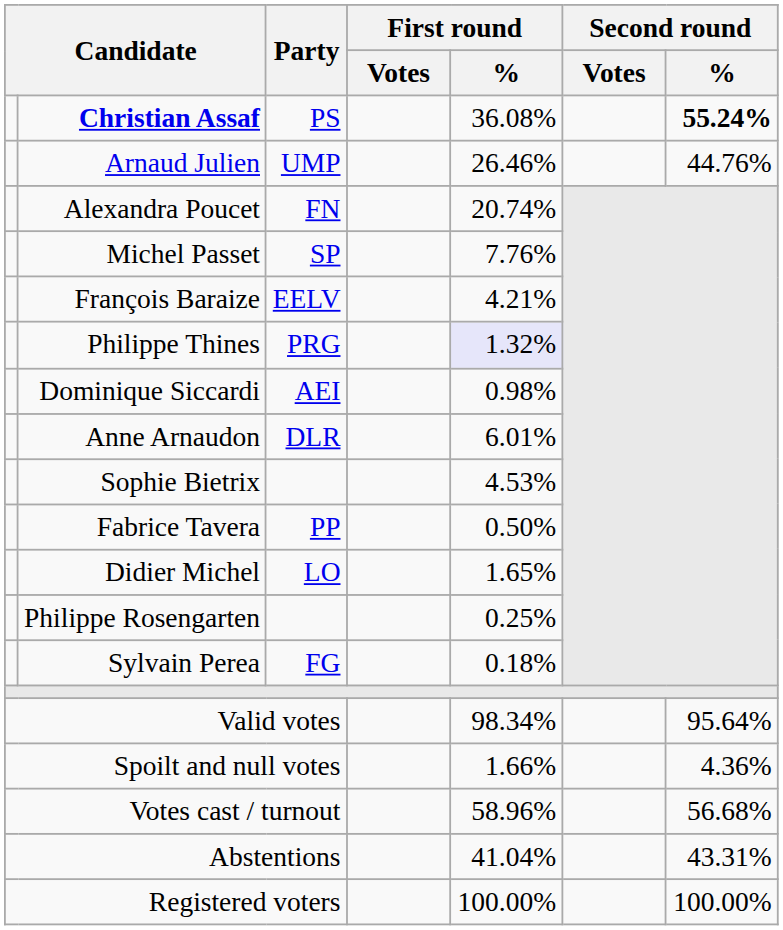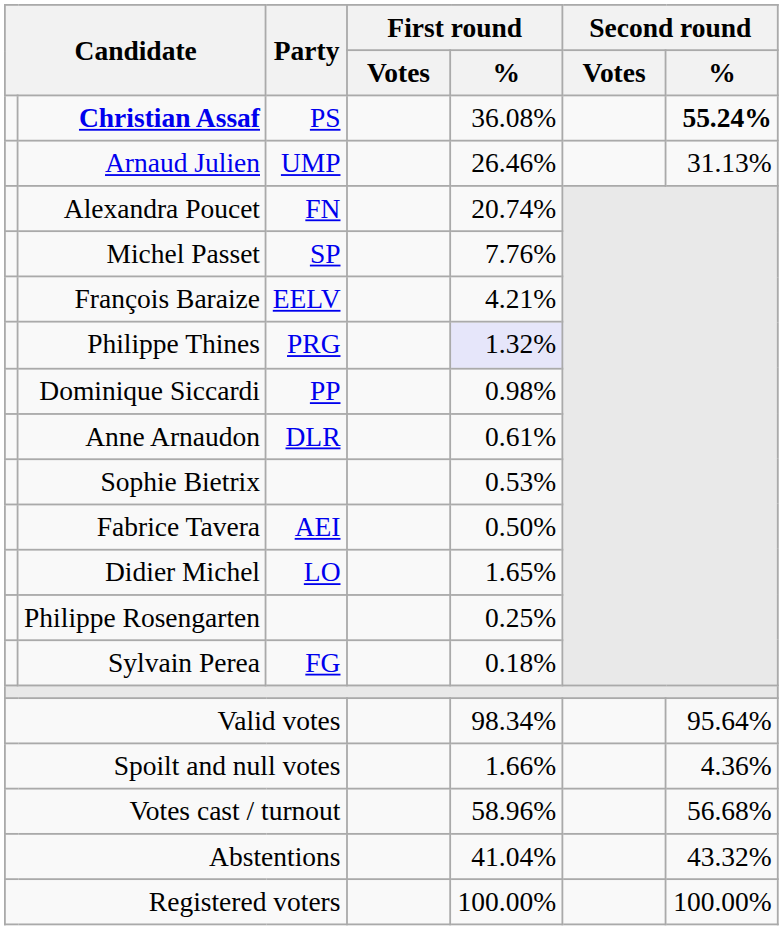(729, 163) 44.76% -> (729, 163) 31.13%
(318, 390) AEI -> (325, 390) PP
(521, 435) 6.01% -> (521, 435) 0.61%
(521, 481) 4.53% -> (521, 481) 0.53%
(325, 526) PP -> (318, 526) AEI
(729, 856) 43.31% -> (729, 856) 43.32%
